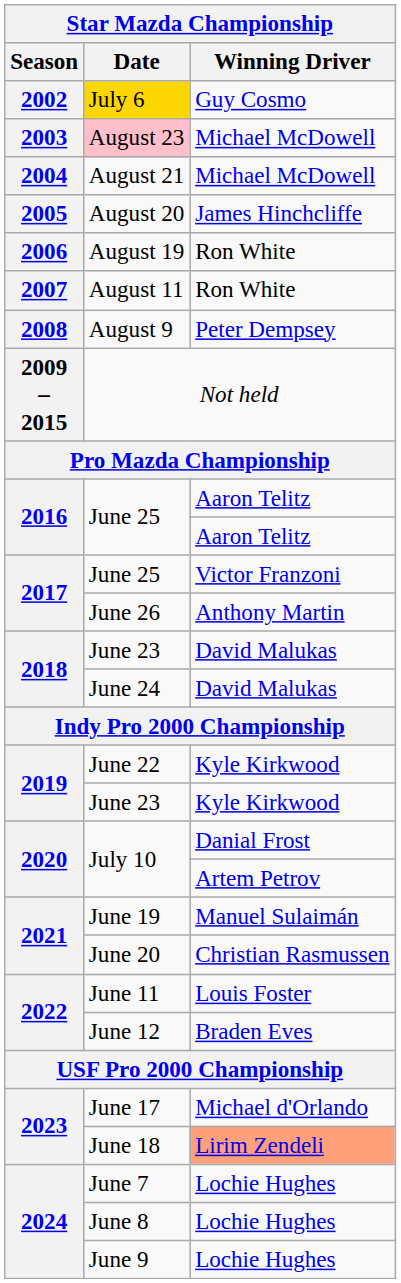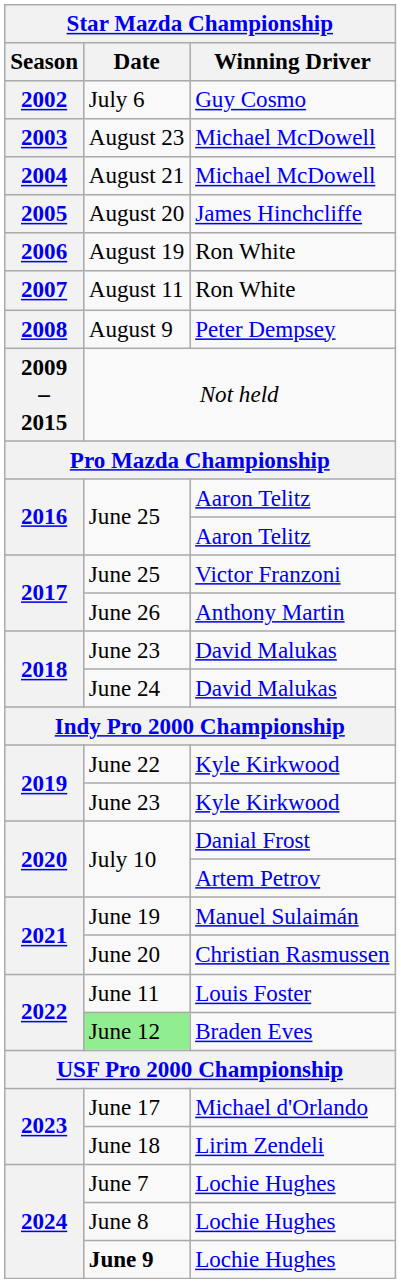(117, 99) gold background -> (117, 99) no background
(137, 138) pink background -> (137, 138) no background
(124, 1030) no background -> (124, 1030) lightgreen background
(260, 1145) lightsalmon background -> (260, 1145) no background
(119, 1259) normal -> (121, 1259) bold
